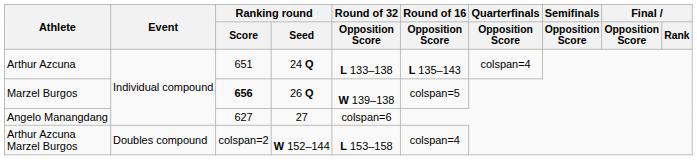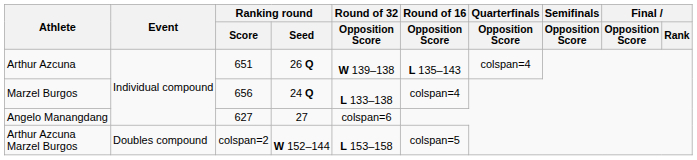(302, 65) 24 Q -> (302, 65) 26 Q
(366, 71) L 133–138 -> (366, 71) W 139–138
(244, 94) bold -> (244, 94) normal
(302, 94) 26 Q -> (302, 94) 24 Q
(366, 100) W 139–138 -> (366, 100) L 133–138
(435, 94) colspan=5 -> (435, 94) colspan=4
(435, 141) colspan=4 -> (435, 141) colspan=5
